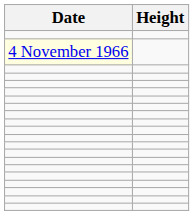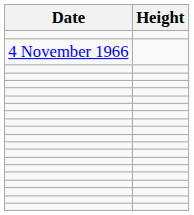(68, 51) lightyellow background -> (68, 51) no background
